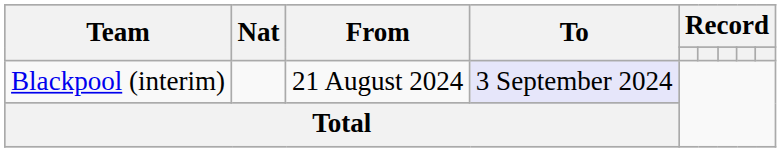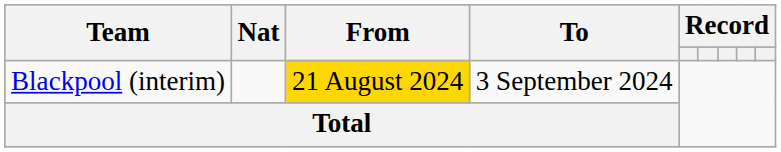(378, 81) no background -> (378, 81) gold background
(574, 81) lavender background -> (574, 81) no background
